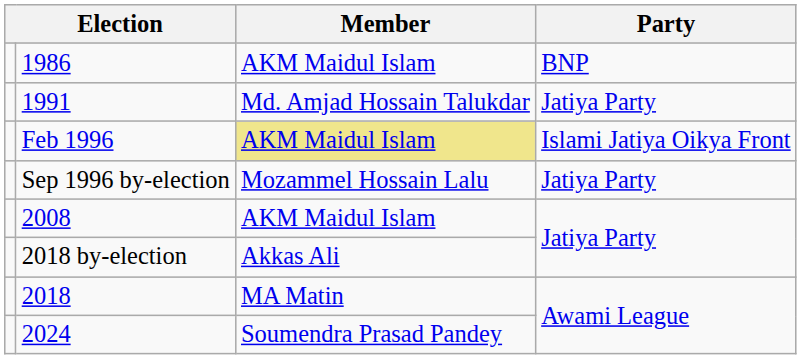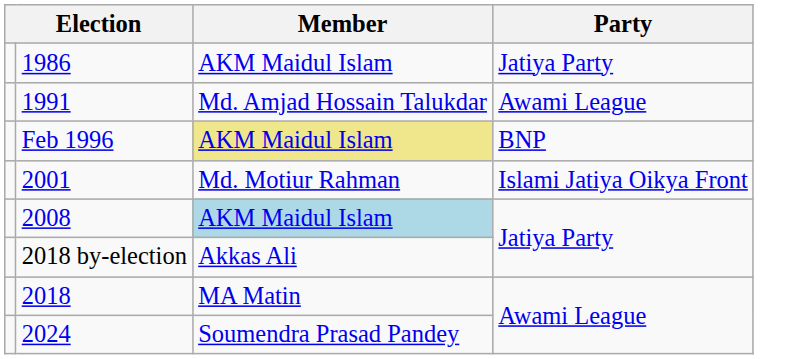(565, 62) BNP -> (556, 62) Jatiya Party
(599, 101) Jatiya Party -> (572, 101) Awami League
(666, 140) Islami Jatiya Oikya Front -> (522, 140) BNP
- row: (126, 179)
+ row: (46, 179)
(338, 218) no background -> (295, 218) lightblue background
